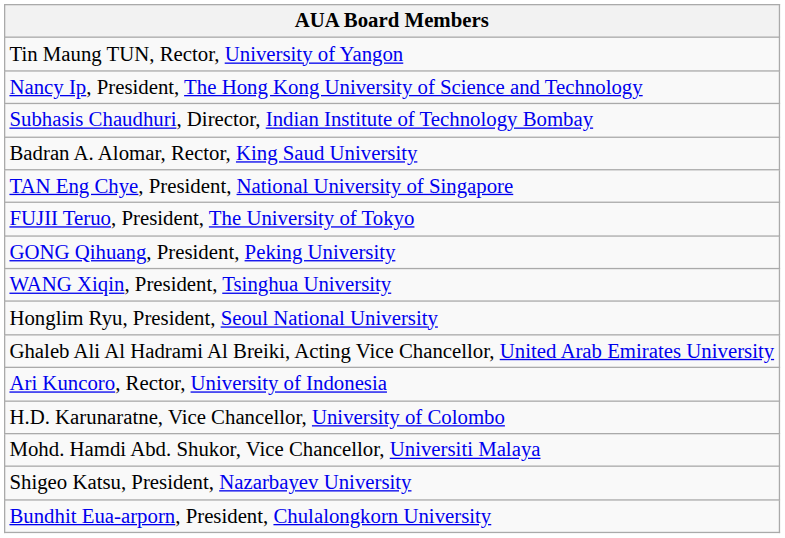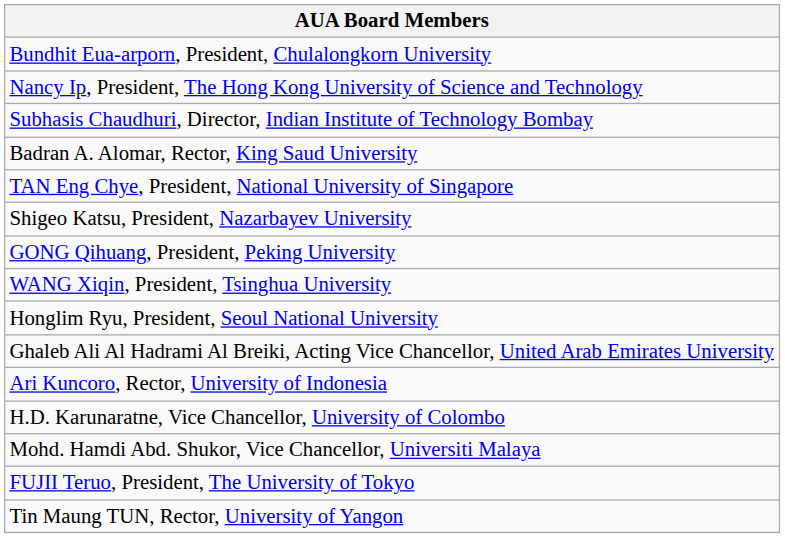(206, 53) Tin Maung TUN, Rector, University of Yangon -> (250, 53) Bundhit Eua-arporn, President, Chulalongkorn University
(212, 218) FUJII Teruo, President, The University of Tokyo -> (210, 218) Shigeo Katsu, President, Nazarbayev University
(210, 482) Shigeo Katsu, President, Nazarbayev University -> (212, 482) FUJII Teruo, President, The University of Tokyo
(250, 515) Bundhit Eua-arporn, President, Chulalongkorn University -> (206, 515) Tin Maung TUN, Rector, University of Yangon
